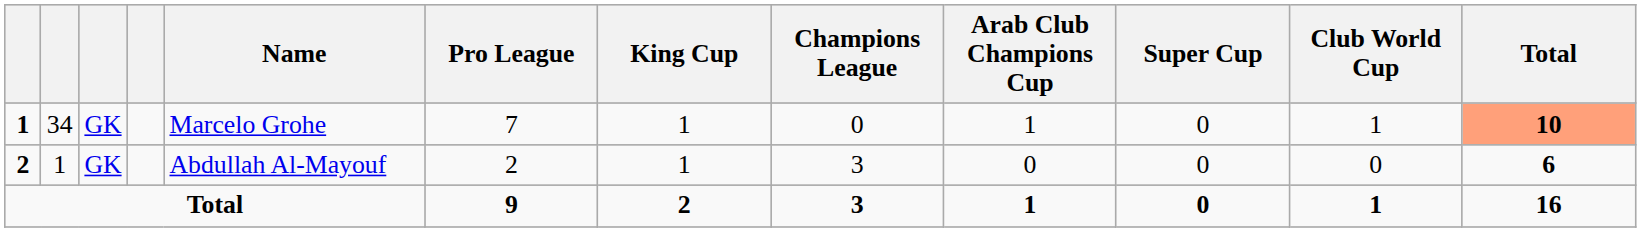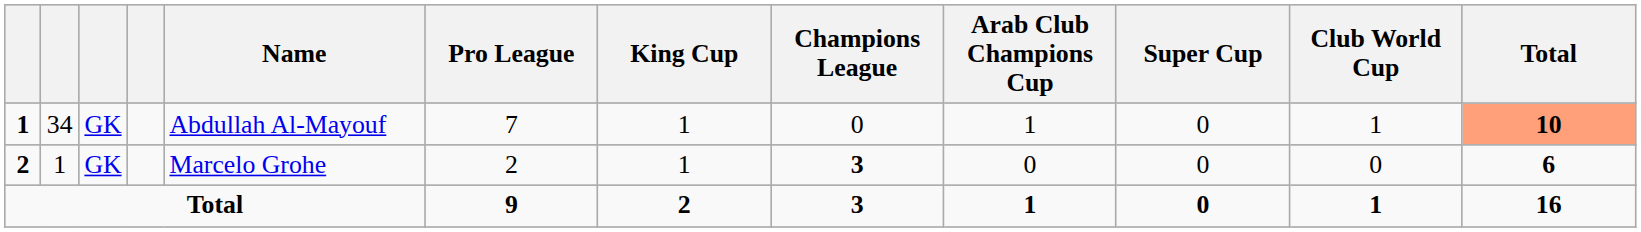(248, 123) Marcelo Grohe -> (278, 123) Abdullah Al-Mayouf
(278, 164) Abdullah Al-Mayouf -> (248, 164) Marcelo Grohe
(857, 164) normal -> (857, 164) bold
